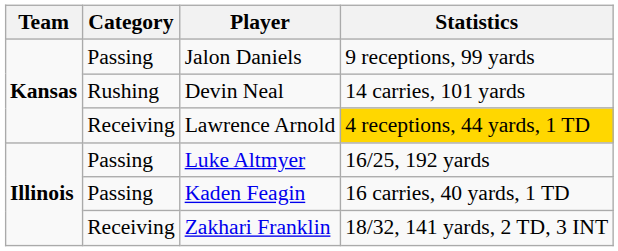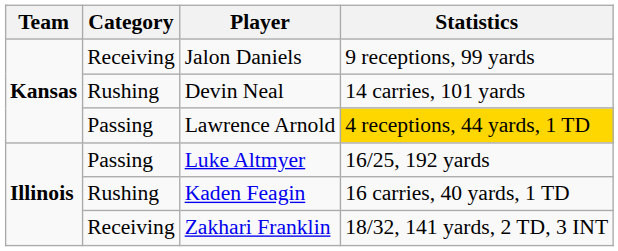(120, 56) Passing -> (131, 56) Receiving
(131, 124) Receiving -> (120, 124) Passing
(120, 193) Passing -> (123, 193) Rushing
